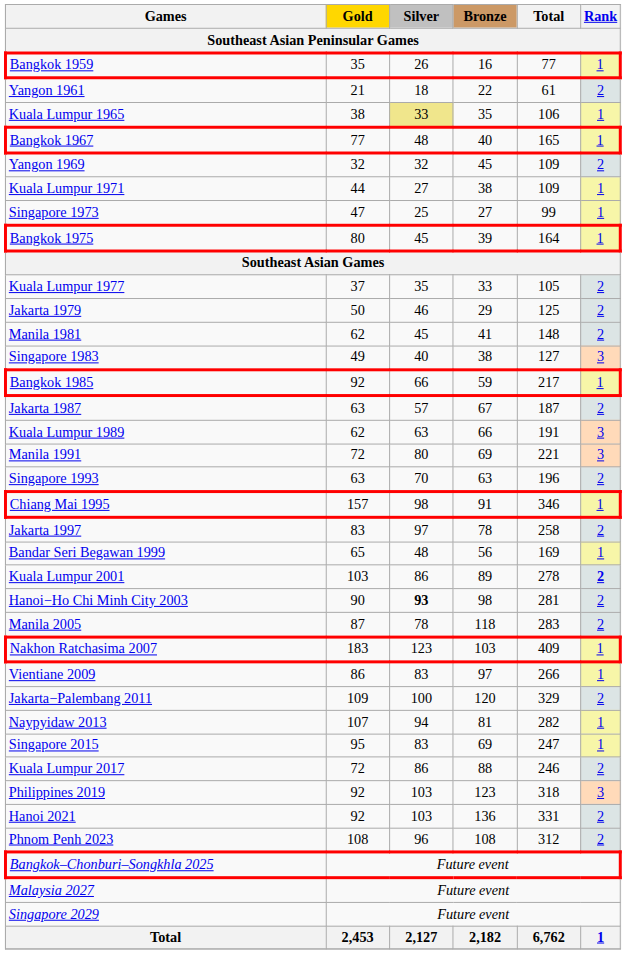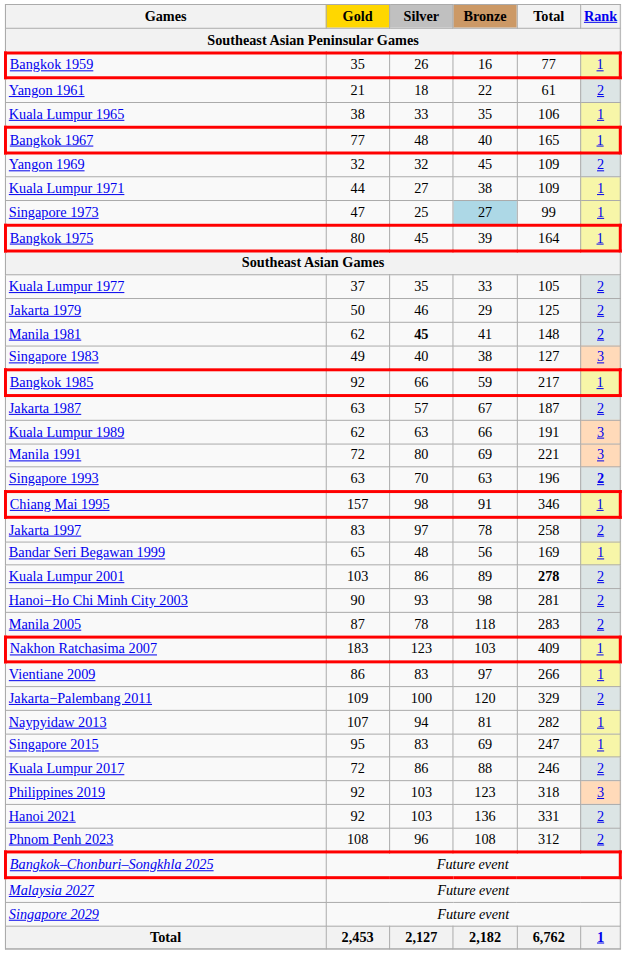(421, 114) khaki background -> (421, 114) no background
(485, 212) no background -> (485, 212) lightblue background
(421, 334) normal -> (421, 334) bold
(601, 479) normal -> (601, 479) bold
(549, 577) normal -> (549, 577) bold
(601, 577) bold -> (601, 577) normal
(421, 600) bold -> (421, 600) normal
